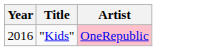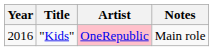+ column: (180, 14)
